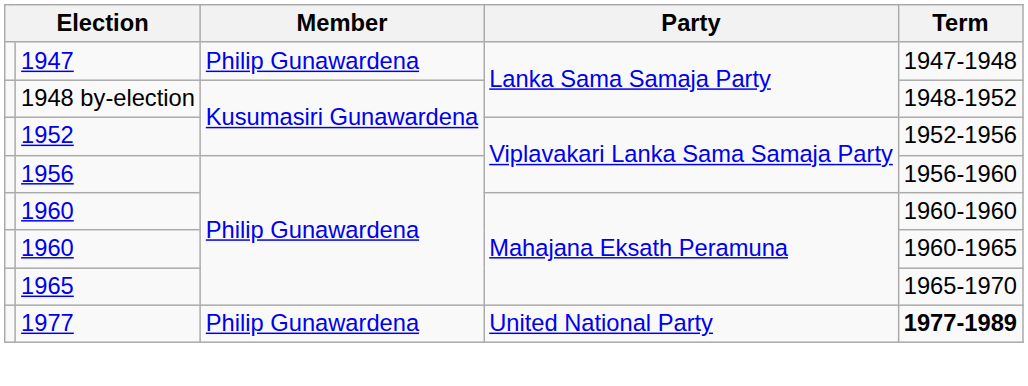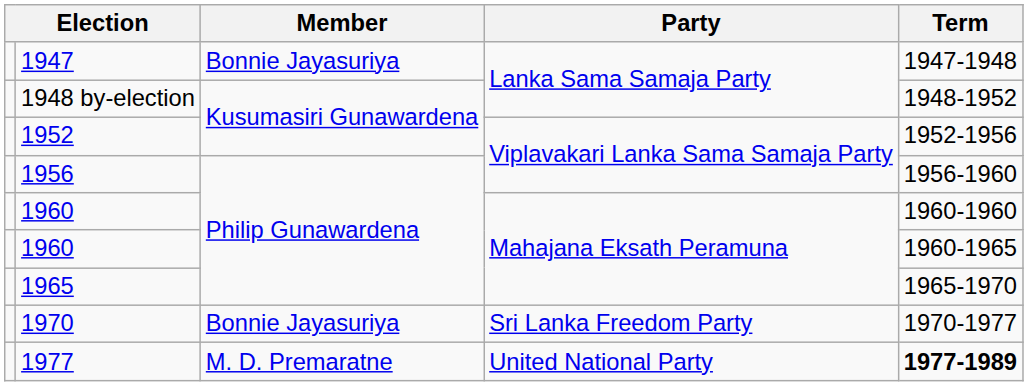(312, 60) Philip Gunawardena -> (303, 60) Bonnie Jayasuriya
+ row: (47, 323)
(312, 323) Philip Gunawardena -> (299, 361) M. D. Premaratne
